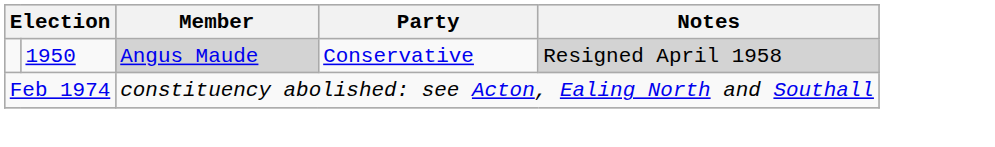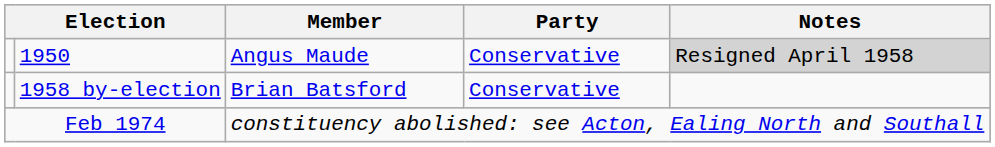(189, 56) lightgrey background -> (300, 56) no background
+ row: (120, 90)
